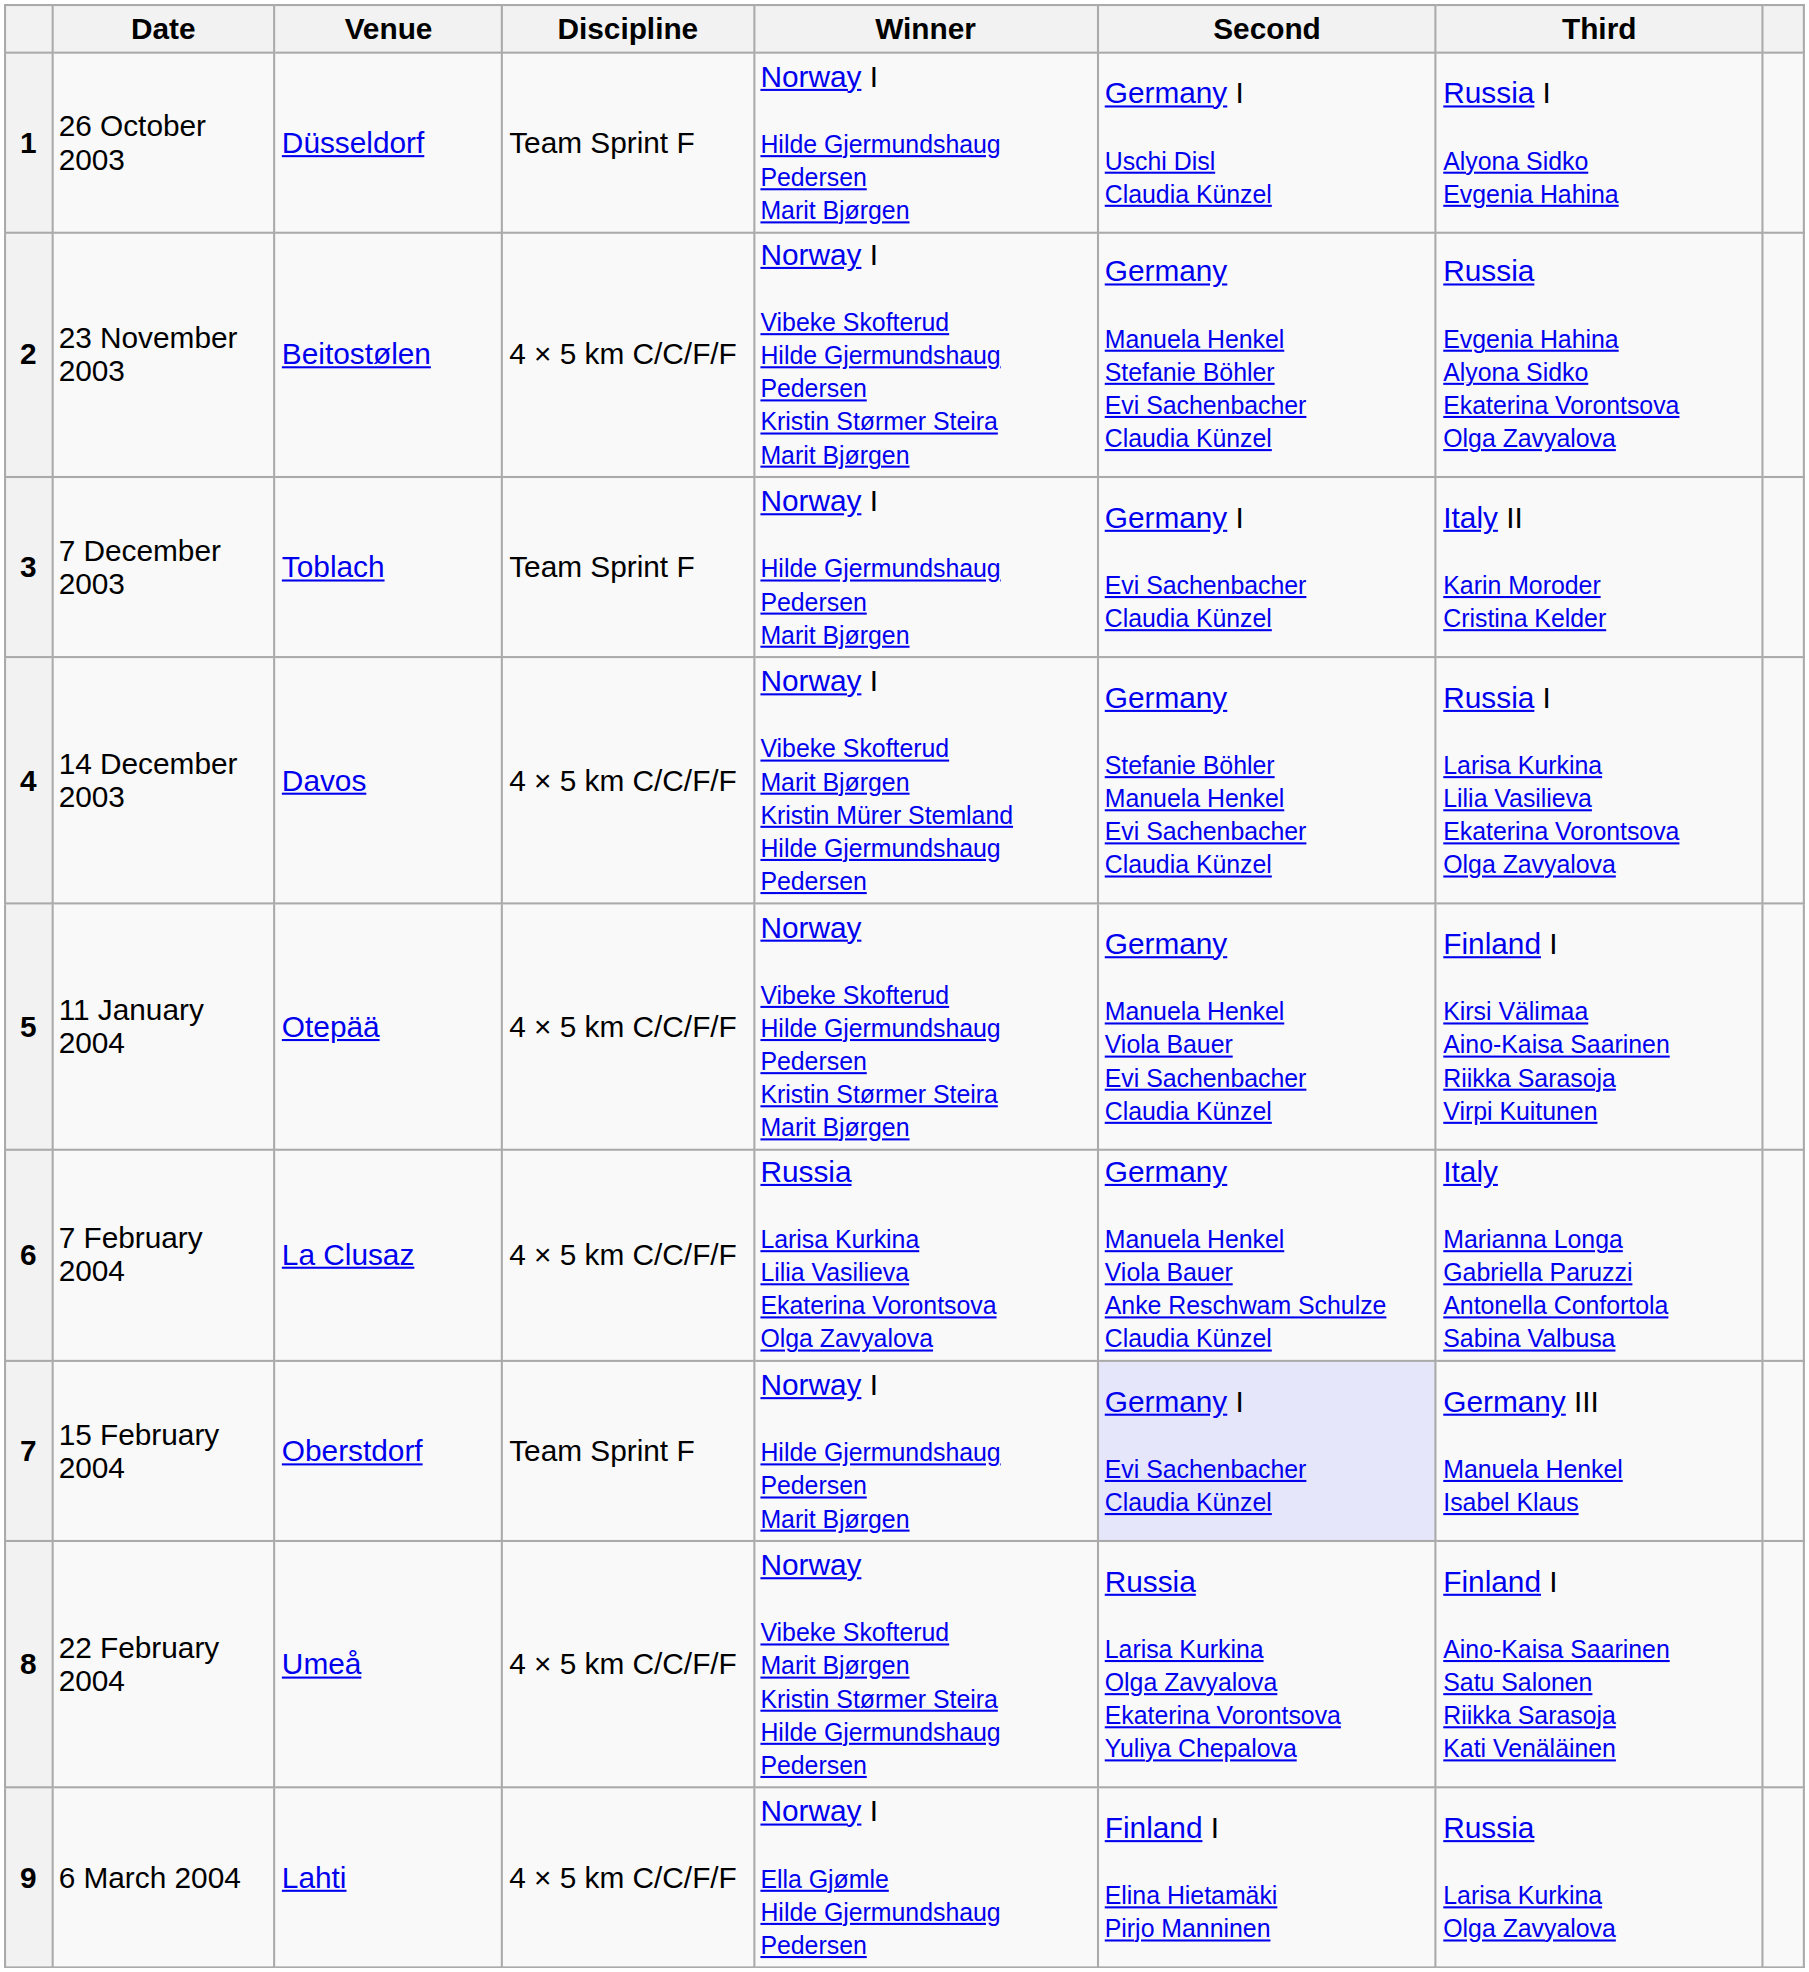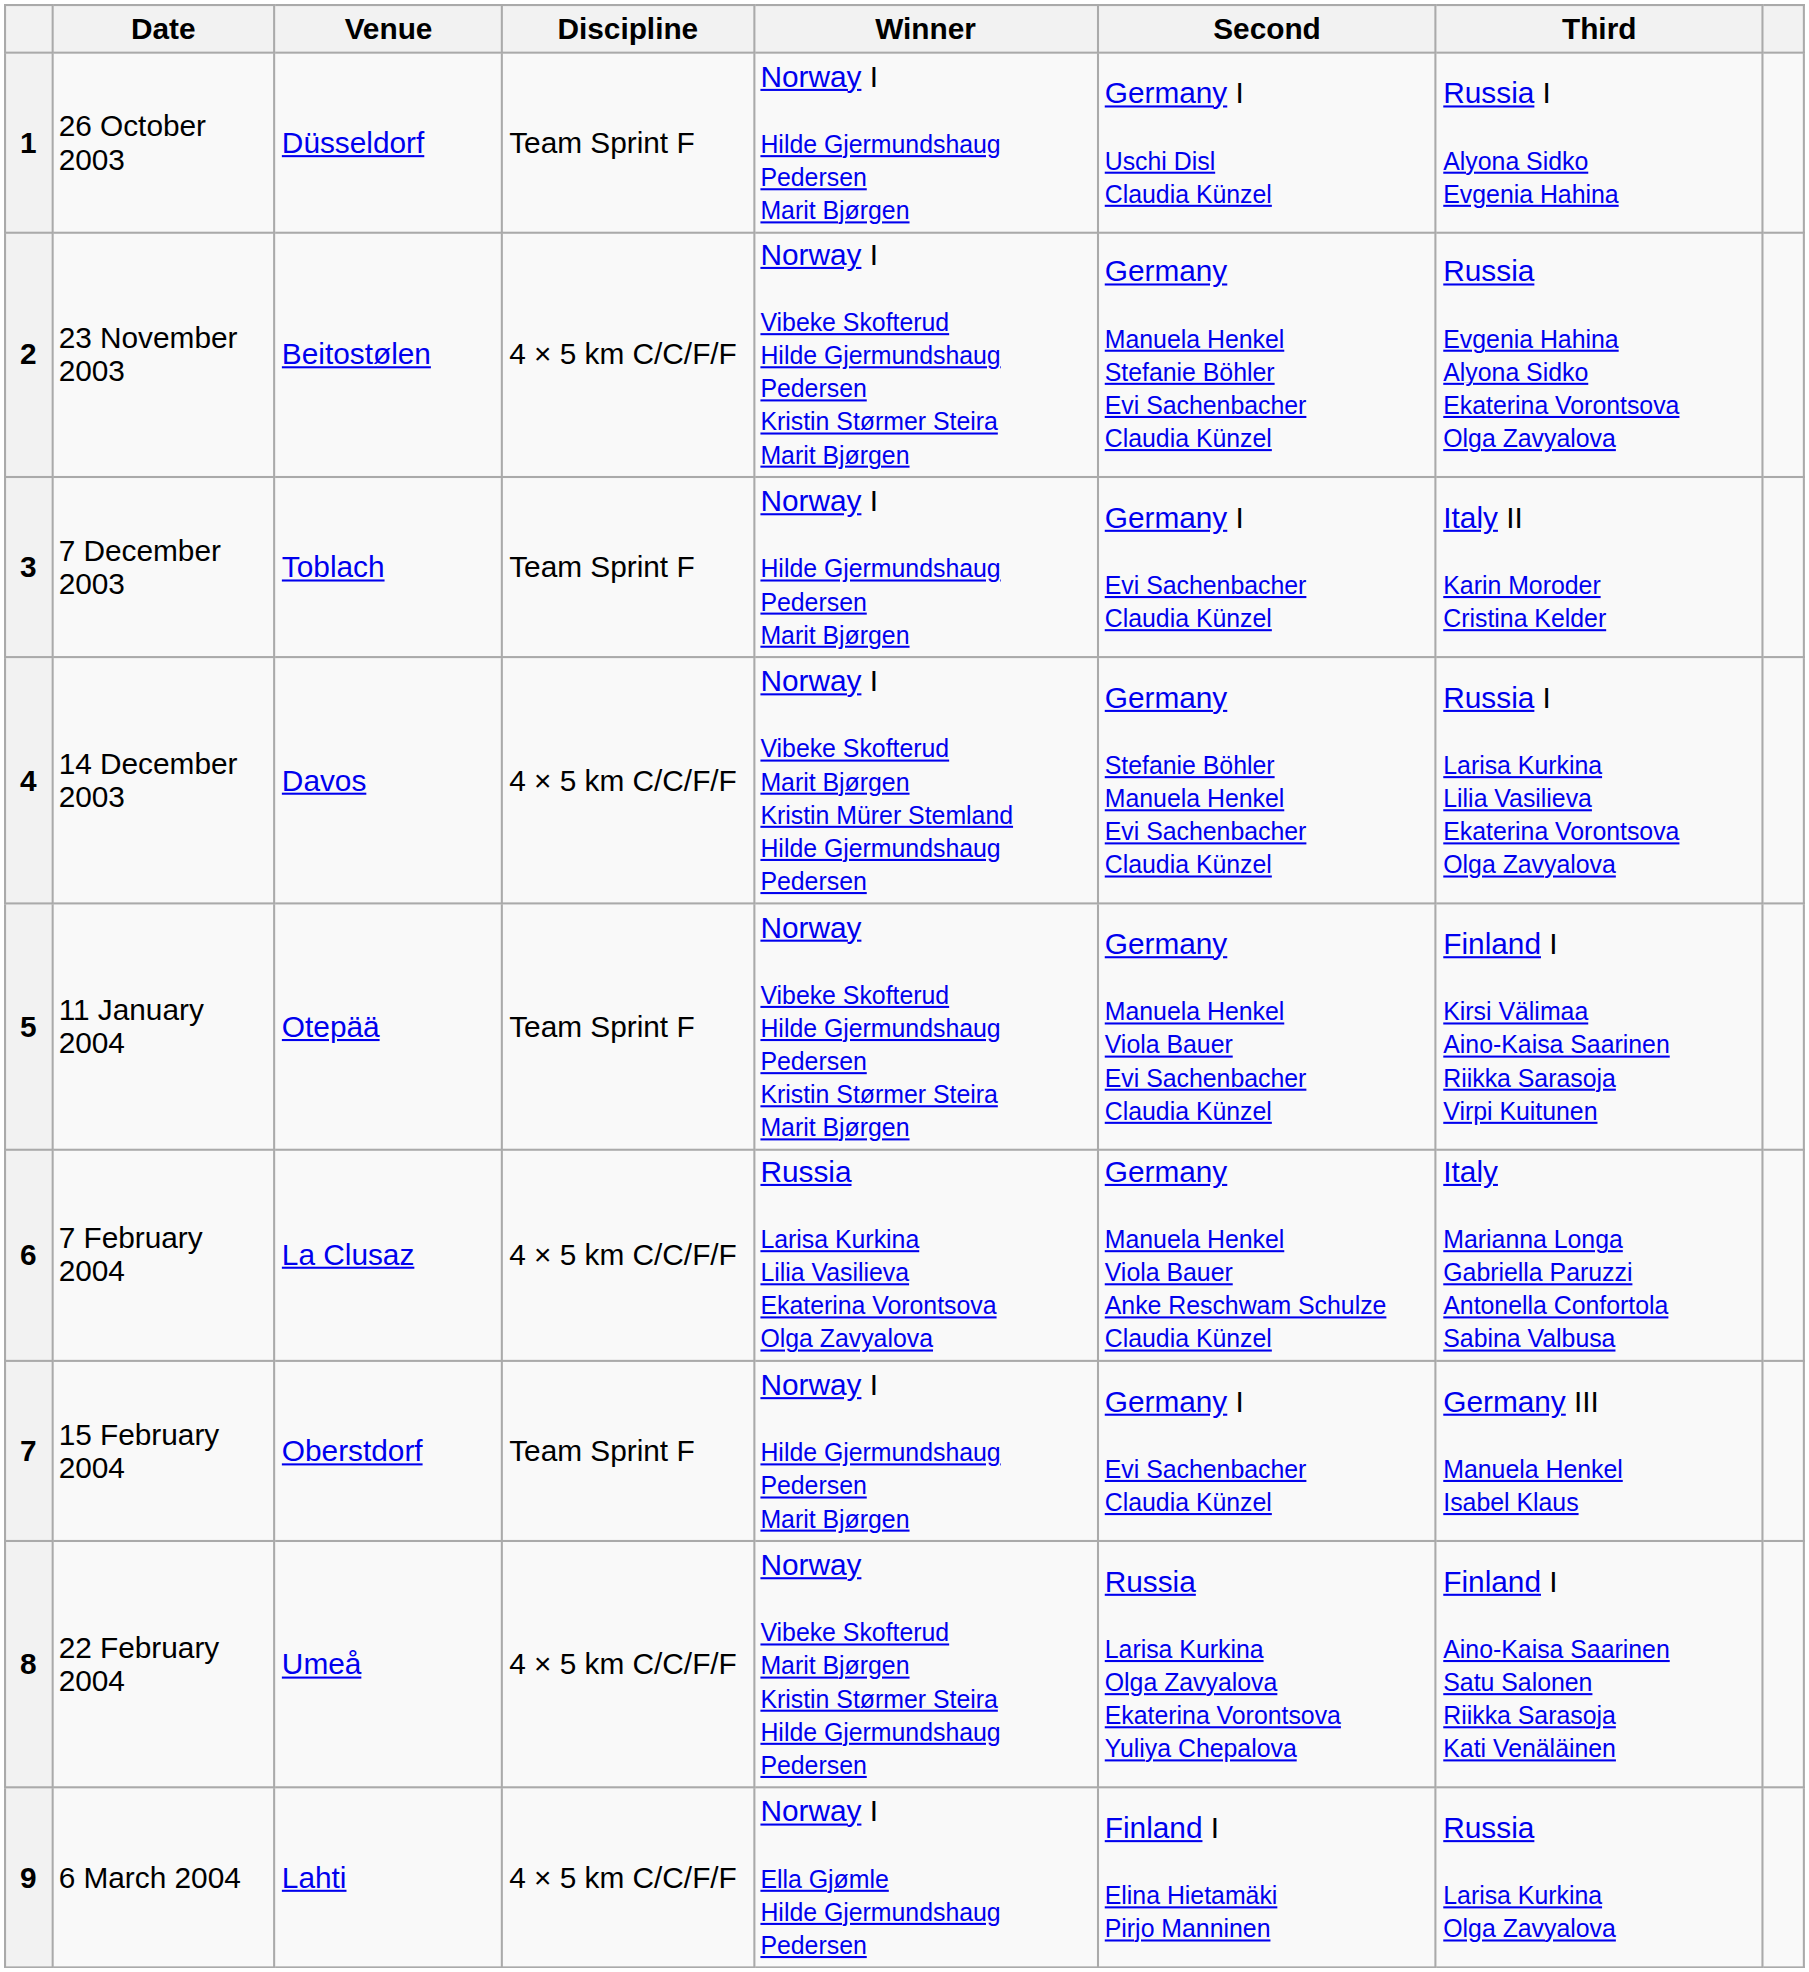(623, 1026) 4 × 5 km C/C/F/F -> (602, 1026) Team Sprint F
(1206, 1452) lavender background -> (1206, 1452) no background
